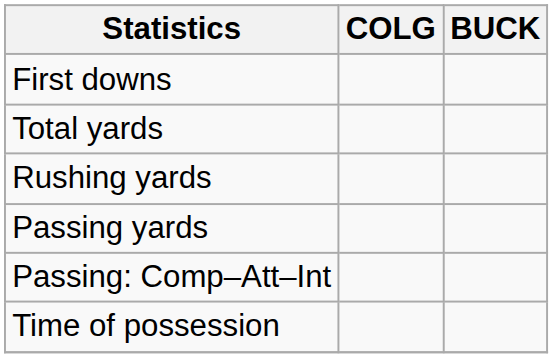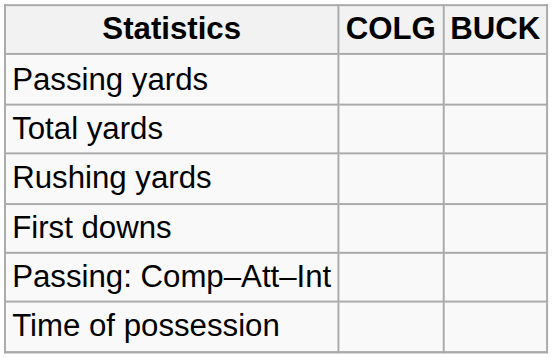rows swapped: (92, 78) <-> (110, 227)
